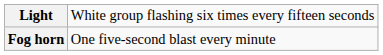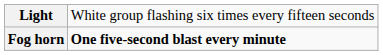(173, 38) normal -> (178, 38) bold
